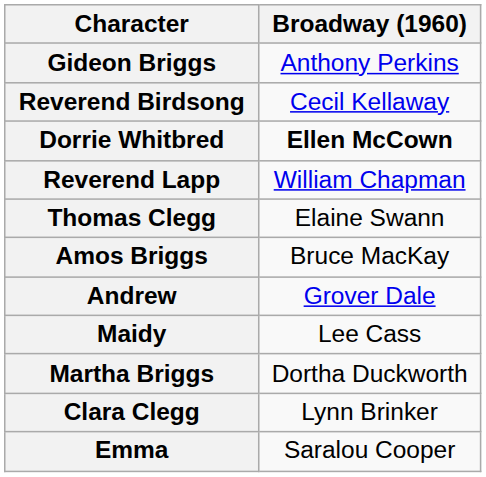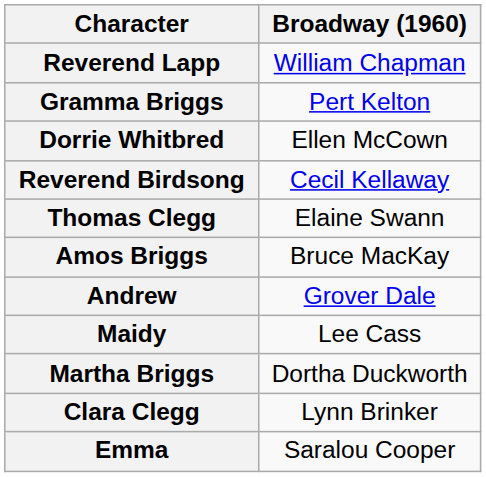- row: (132, 62)
rows swapped: (132, 101) <-> (132, 179)
+ row: (132, 101)
(370, 140) bold -> (370, 140) normal
